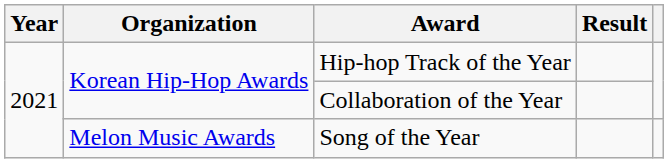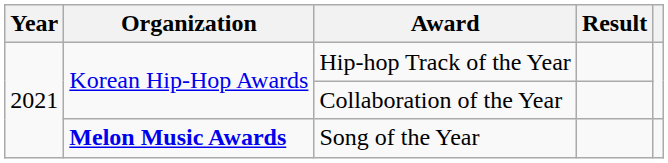(172, 137) normal -> (178, 137) bold
